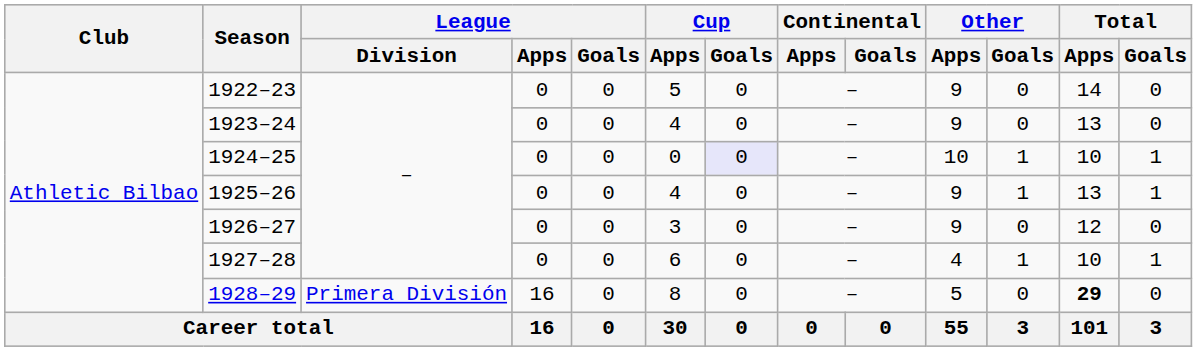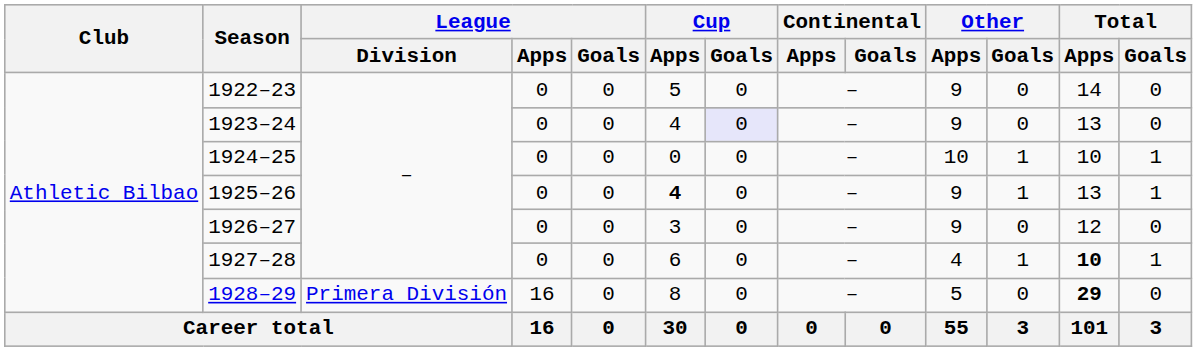(742, 124) no background -> (742, 124) lavender background
(742, 158) lavender background -> (742, 158) no background
(675, 192) normal -> (675, 192) bold
(1089, 261) normal -> (1089, 261) bold
